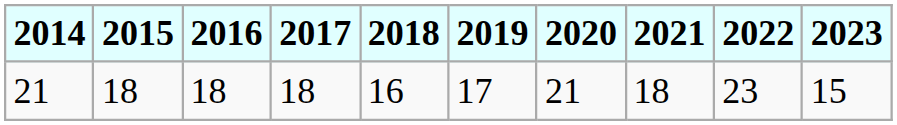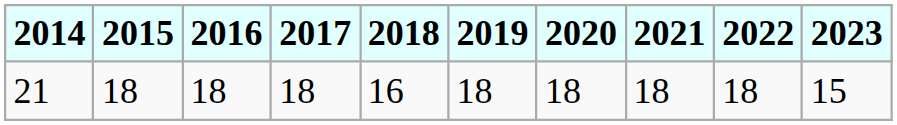(474, 90) 17 -> (474, 90) 18
(563, 90) 21 -> (563, 90) 18
(740, 90) 23 -> (740, 90) 18
